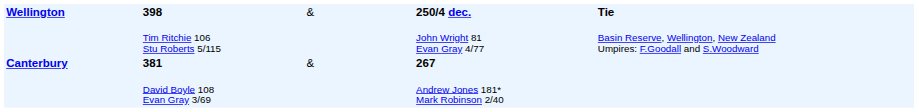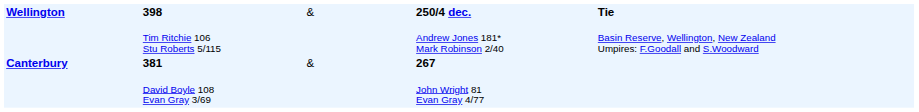(450, 44) John Wright 81 Evan Gray 4/77 -> (460, 44) Andrew Jones 181* Mark Robinson 2/40
(460, 95) Andrew Jones 181* Mark Robinson 2/40 -> (450, 95) John Wright 81 Evan Gray 4/77
